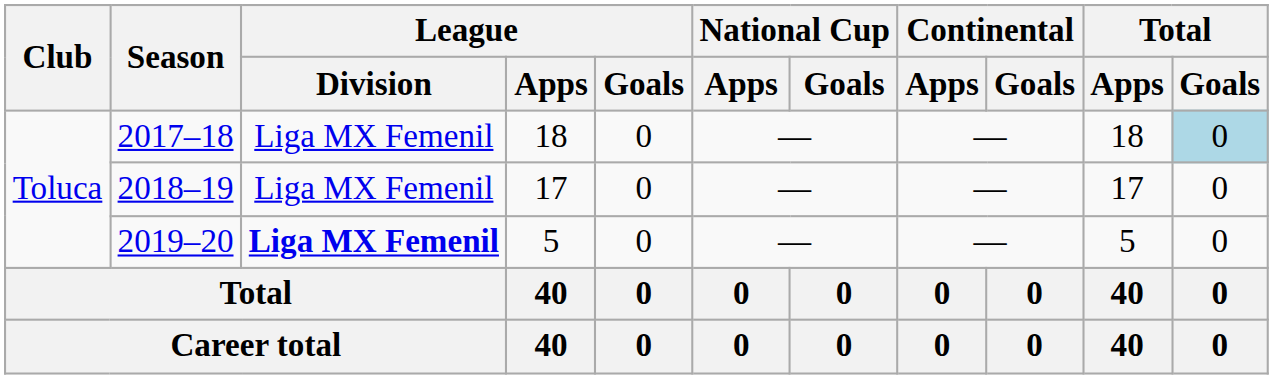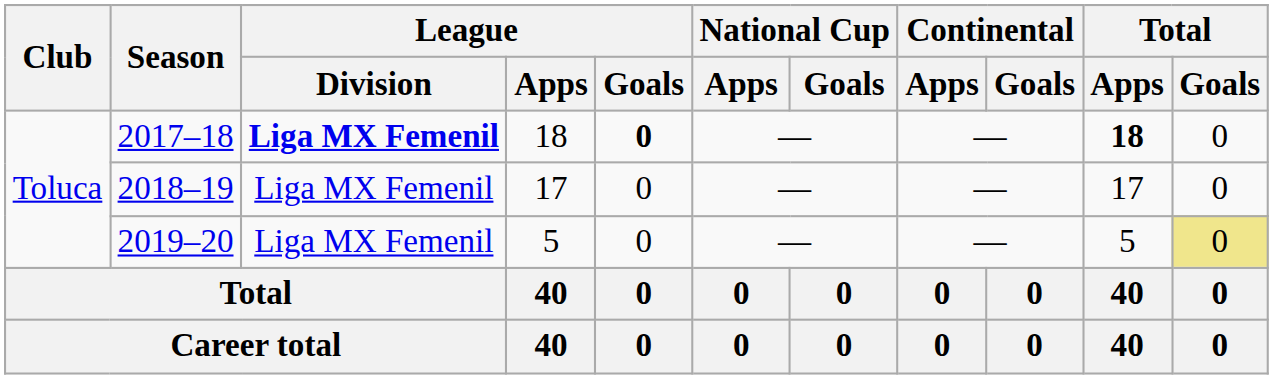(374, 135) normal -> (374, 135) bold
(644, 135) normal -> (644, 135) bold
(1127, 135) normal -> (1127, 135) bold
(1220, 135) lightblue background -> (1220, 135) no background
(374, 240) bold -> (374, 240) normal
(1220, 240) no background -> (1220, 240) khaki background
